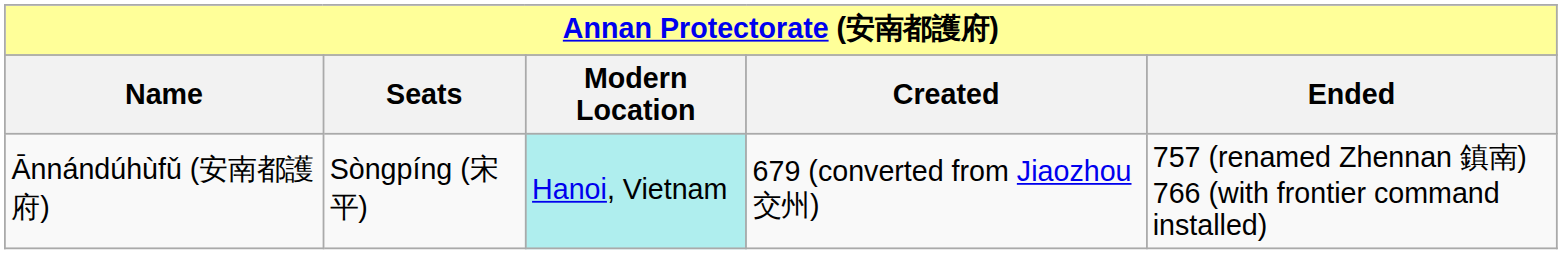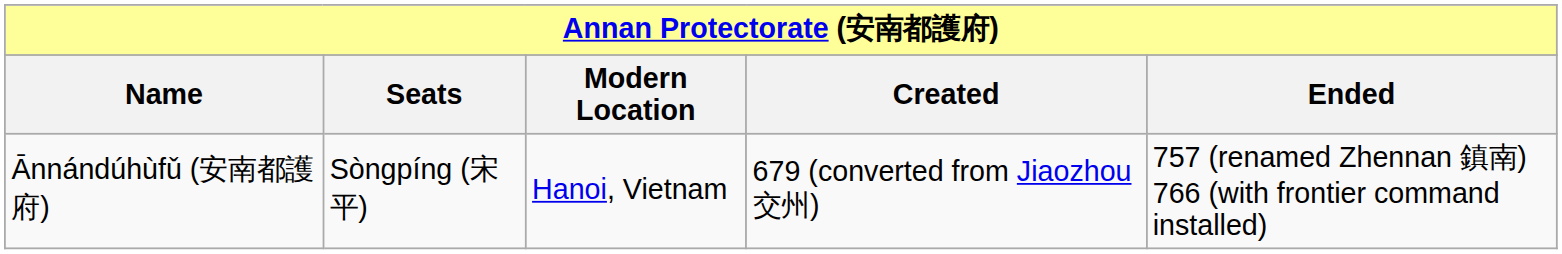(630, 190) paleturquoise background -> (630, 190) no background
